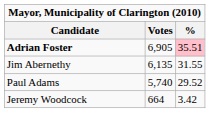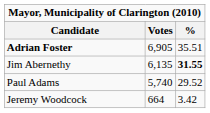(190, 47) pink background -> (190, 47) no background
(190, 64) normal -> (190, 64) bold
